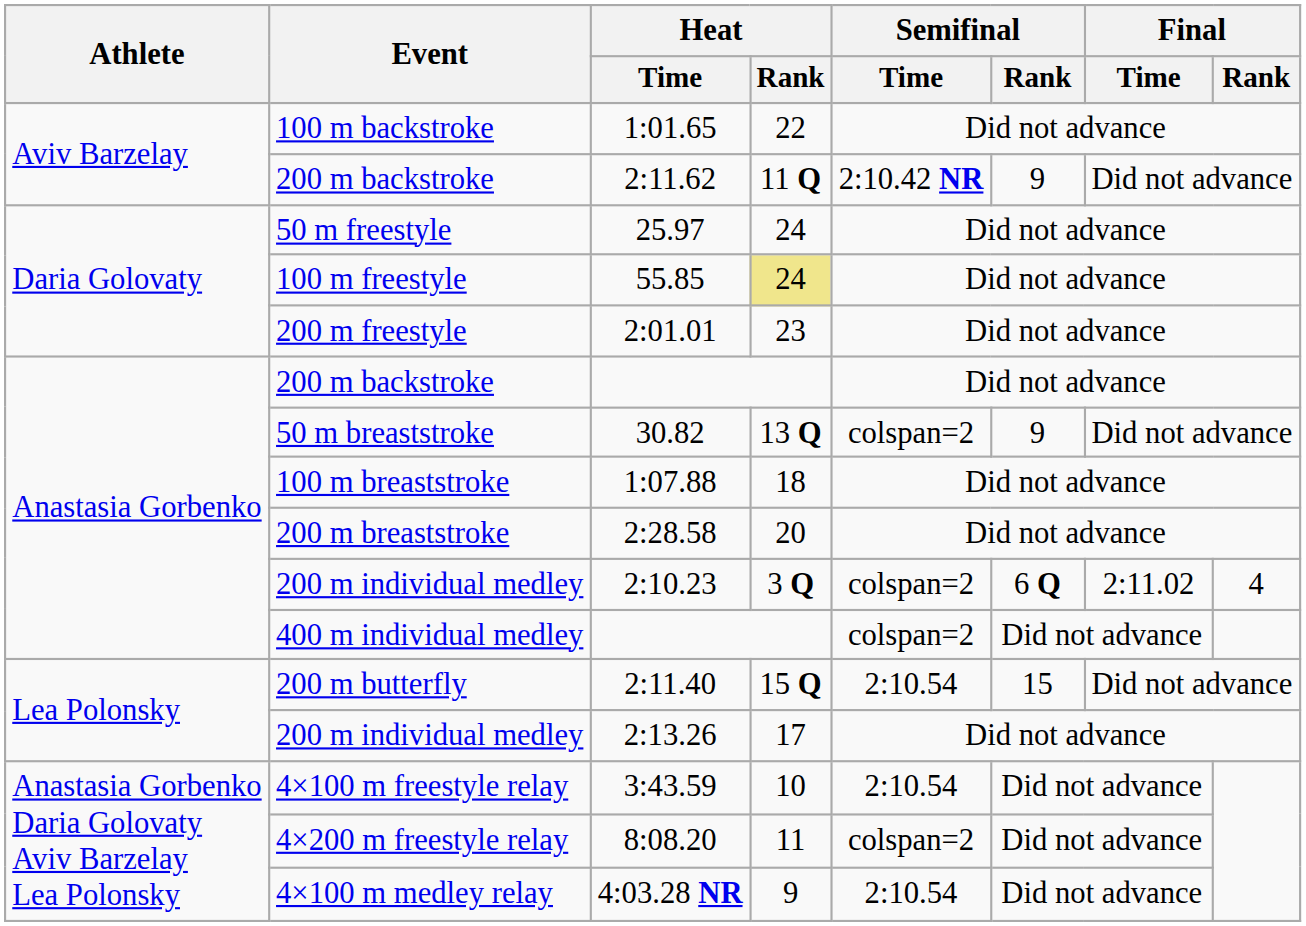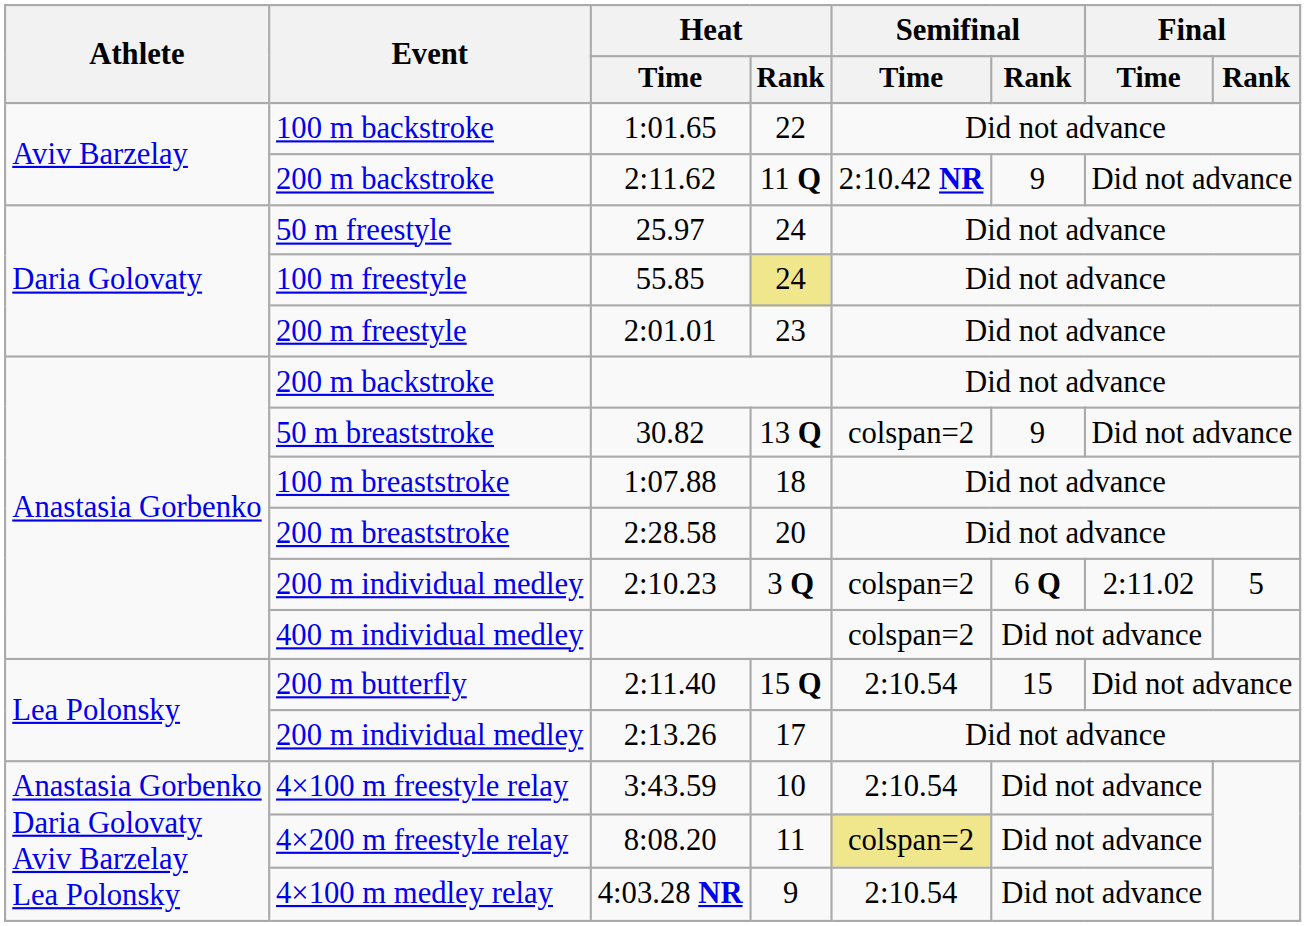(1256, 583) 4 -> (1256, 583) 5
(911, 840) no background -> (911, 840) khaki background
